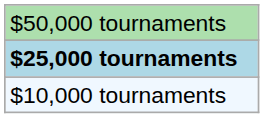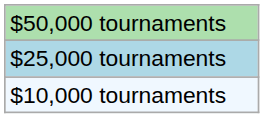(124, 58) bold -> (118, 58) normal
